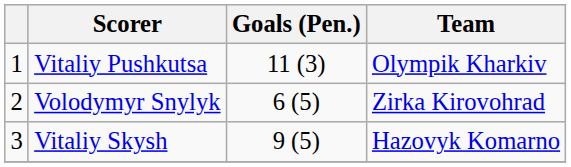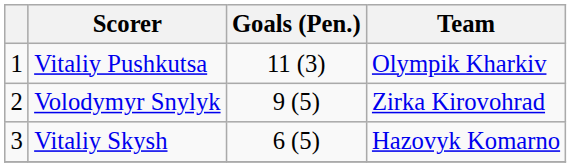(296, 102) 6 (5) -> (296, 102) 9 (5)
(296, 141) 9 (5) -> (296, 141) 6 (5)
